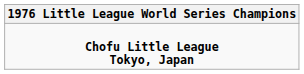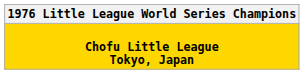(152, 53) no background -> (152, 53) gold background
